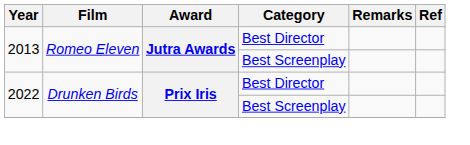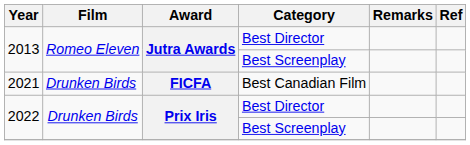+ row: (24, 83)
